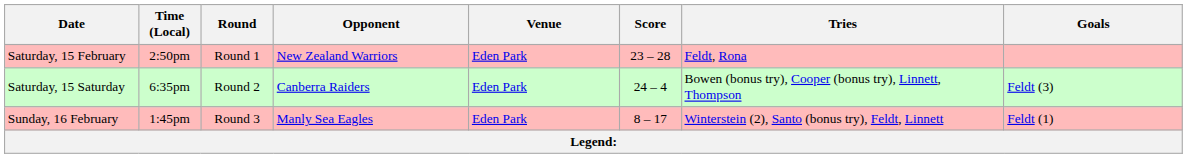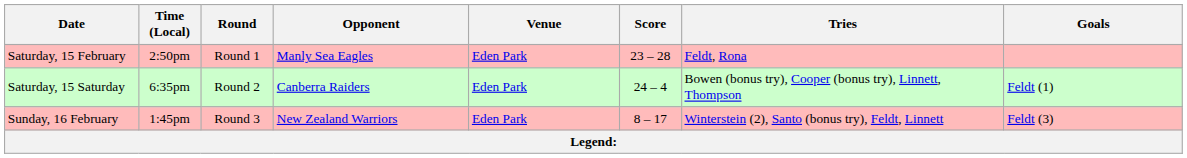(337, 55) New Zealand Warriors -> (325, 55) Manly Sea Eagles
(1030, 87) Feldt (3) -> (1030, 87) Feldt (1)
(325, 118) Manly Sea Eagles -> (337, 118) New Zealand Warriors
(1030, 118) Feldt (1) -> (1030, 118) Feldt (3)
